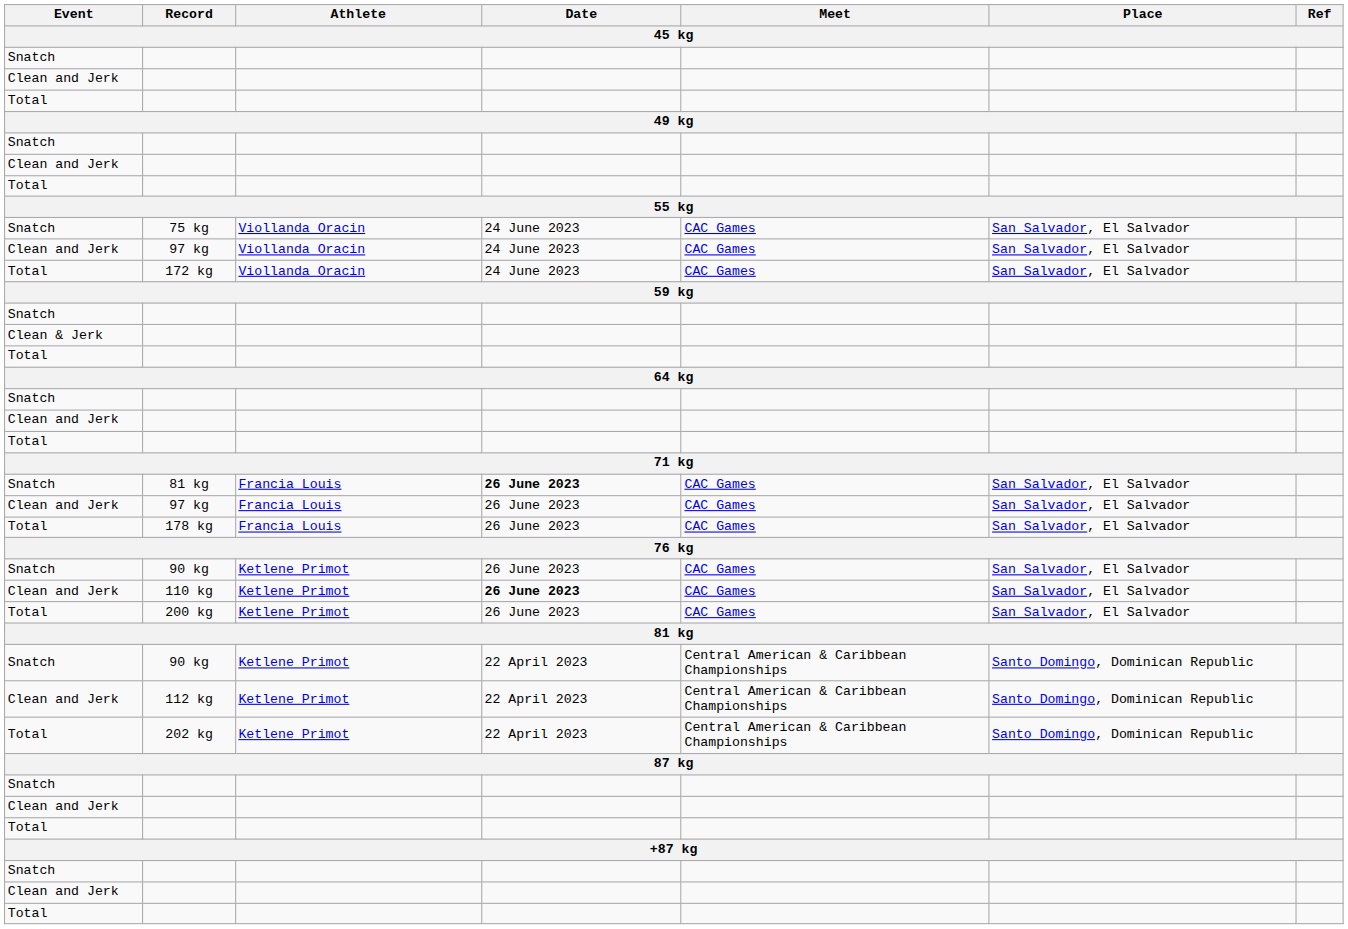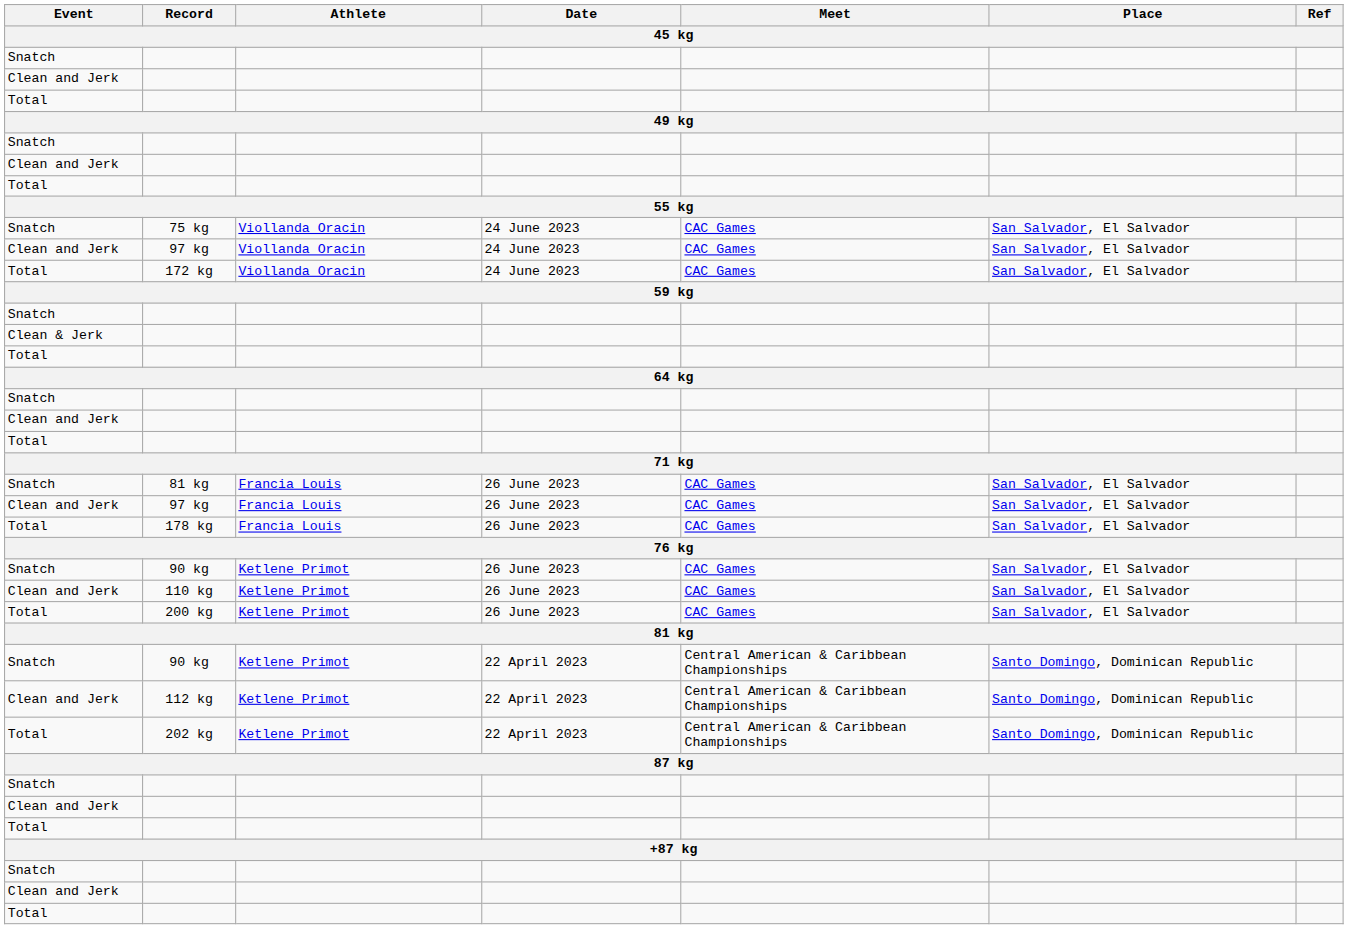(532, 485) bold -> (532, 485) normal
(532, 592) bold -> (532, 592) normal
